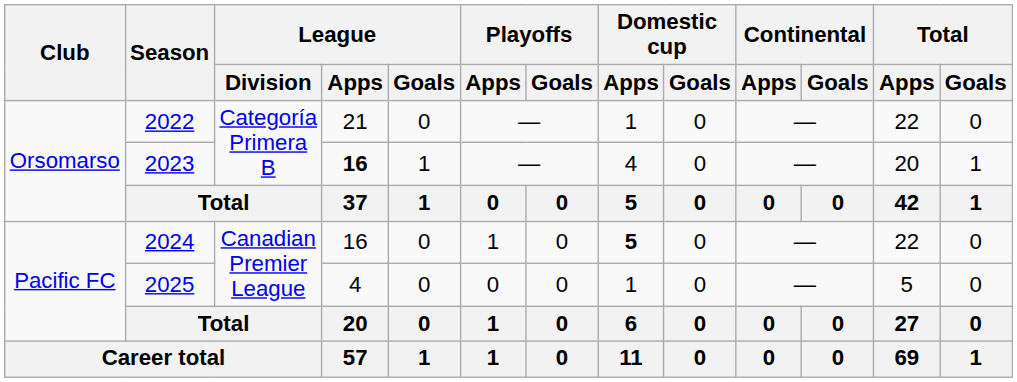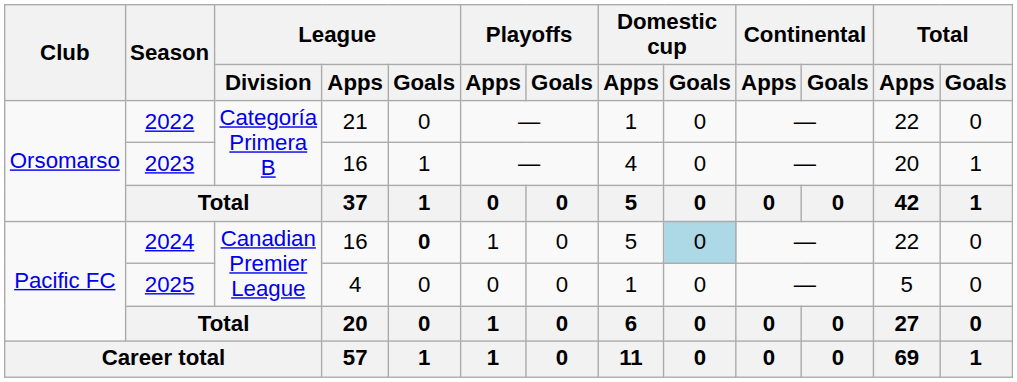(355, 164) bold -> (355, 164) normal
(424, 241) normal -> (424, 241) bold
(631, 241) bold -> (631, 241) normal
(700, 241) no background -> (700, 241) lightblue background
